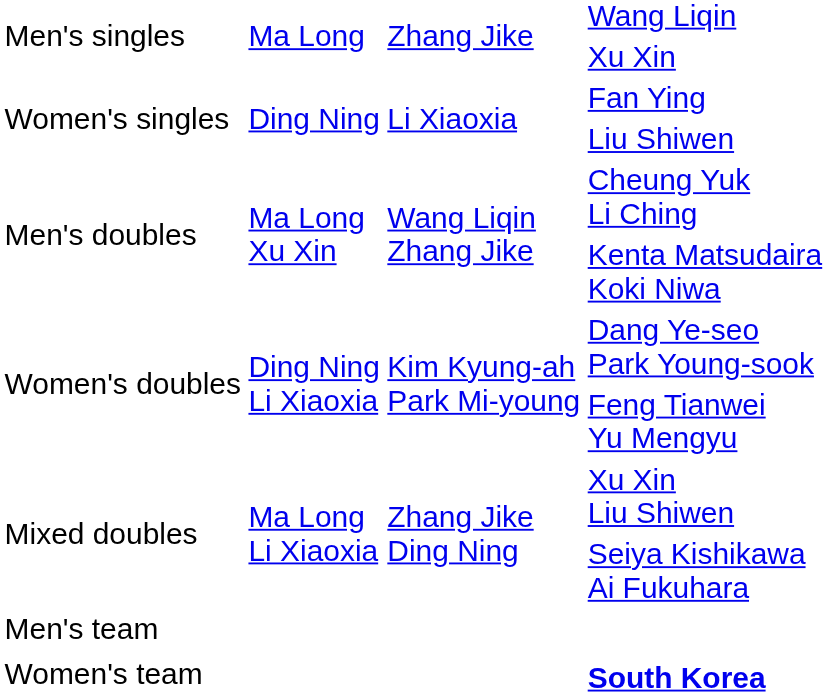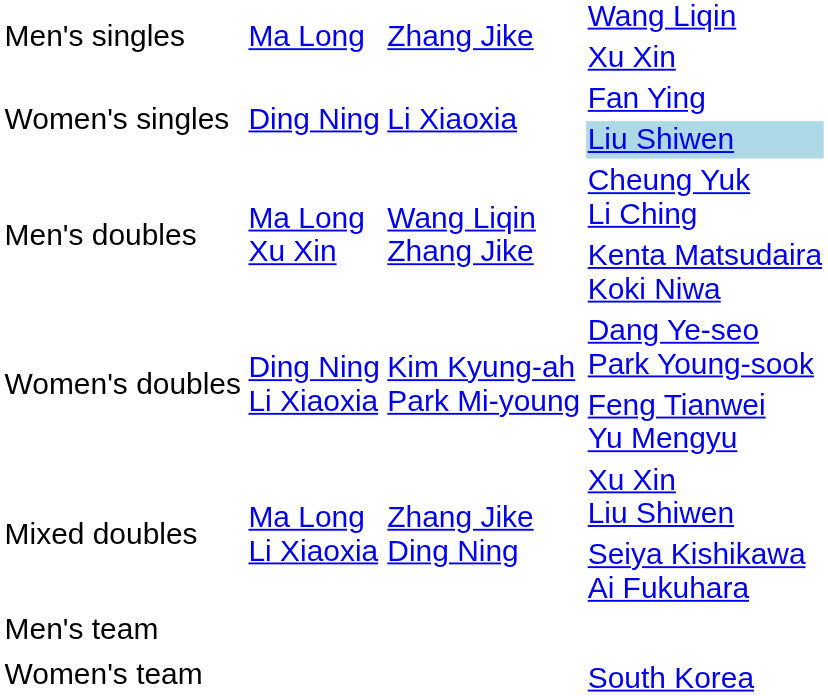(661, 139) no background -> (661, 139) lightblue background
(677, 677) bold -> (671, 677) normal
